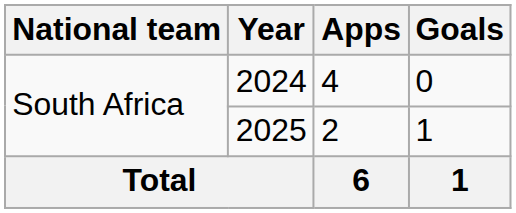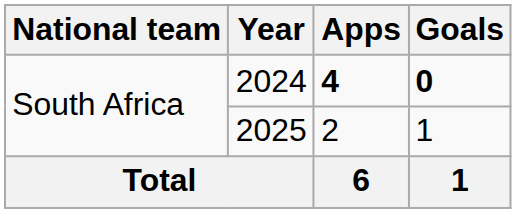(330, 80) normal -> (330, 80) bold
(424, 80) normal -> (424, 80) bold
